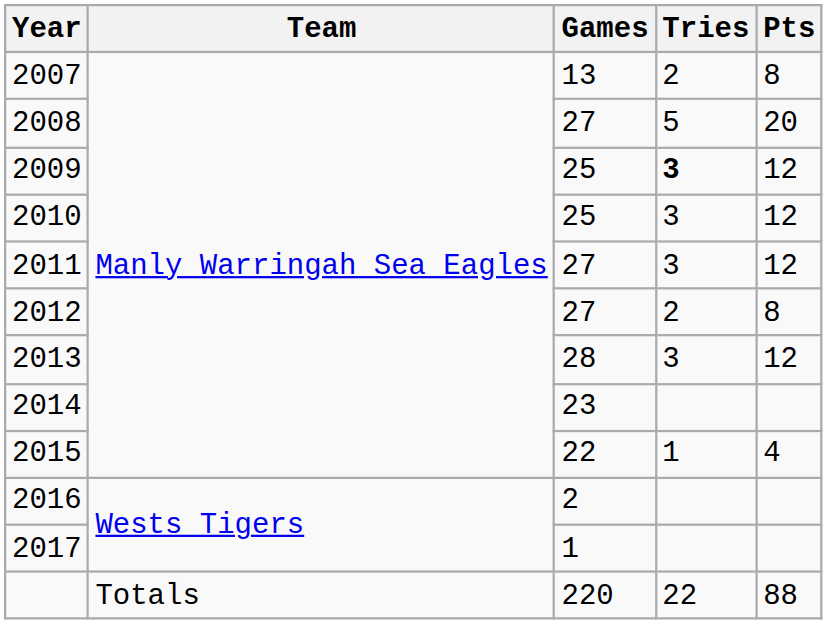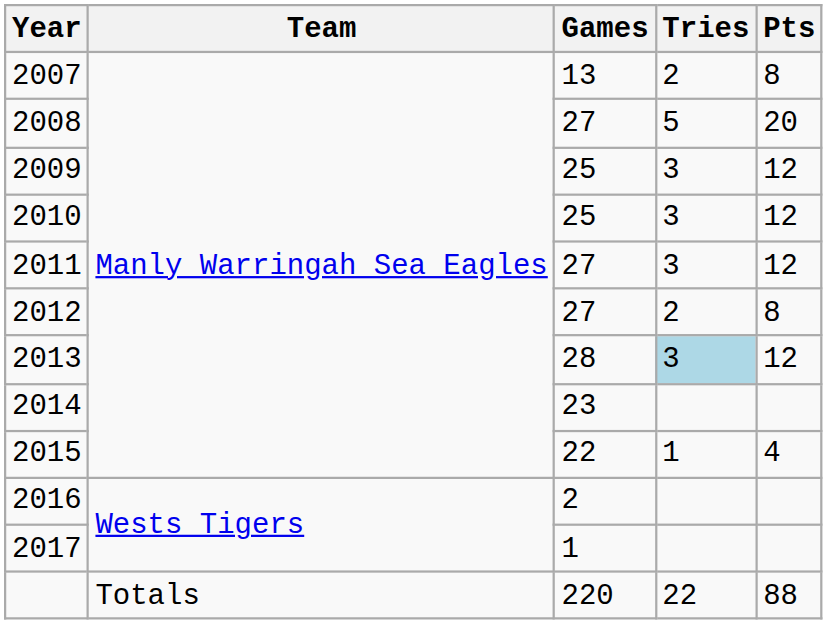(671, 170) bold -> (671, 170) normal
(671, 359) no background -> (671, 359) lightblue background
